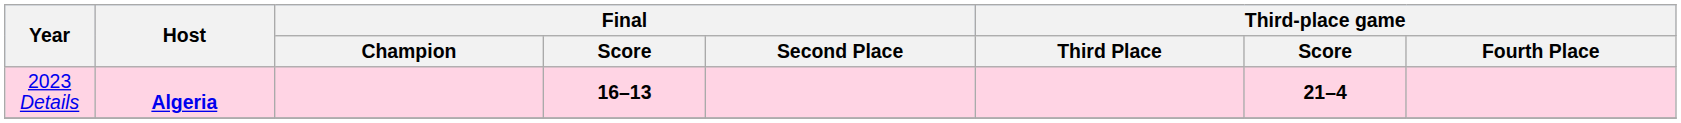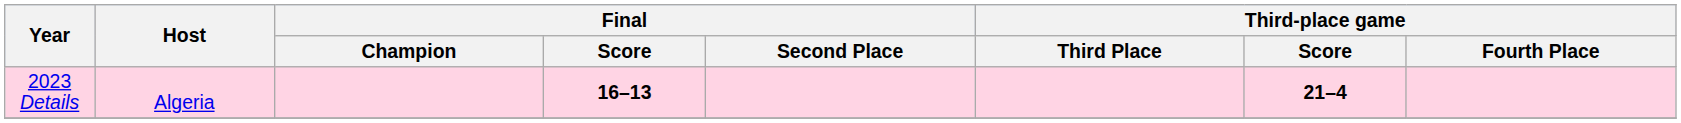(184, 103) bold -> (184, 103) normal
